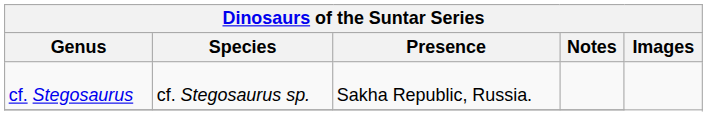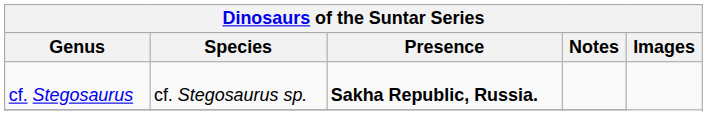(434, 95) normal -> (434, 95) bold
